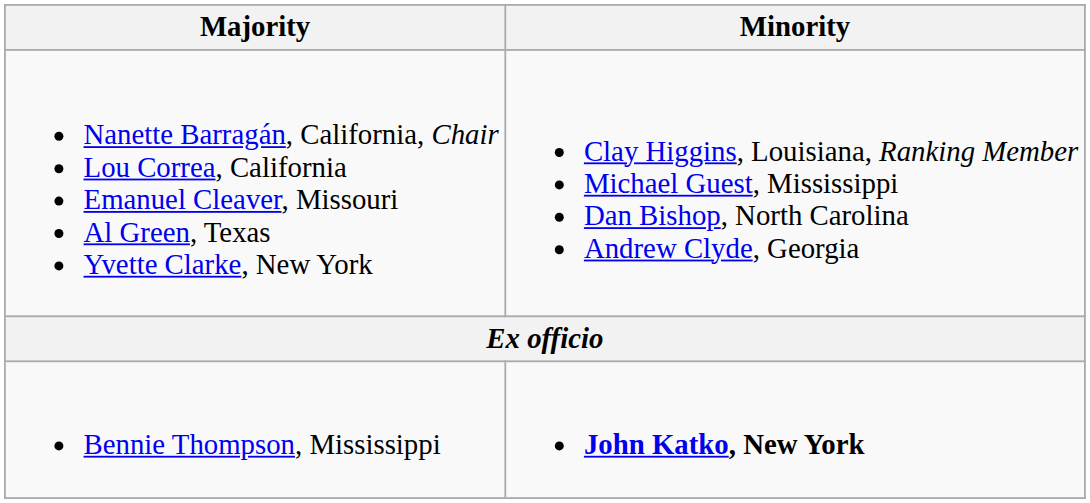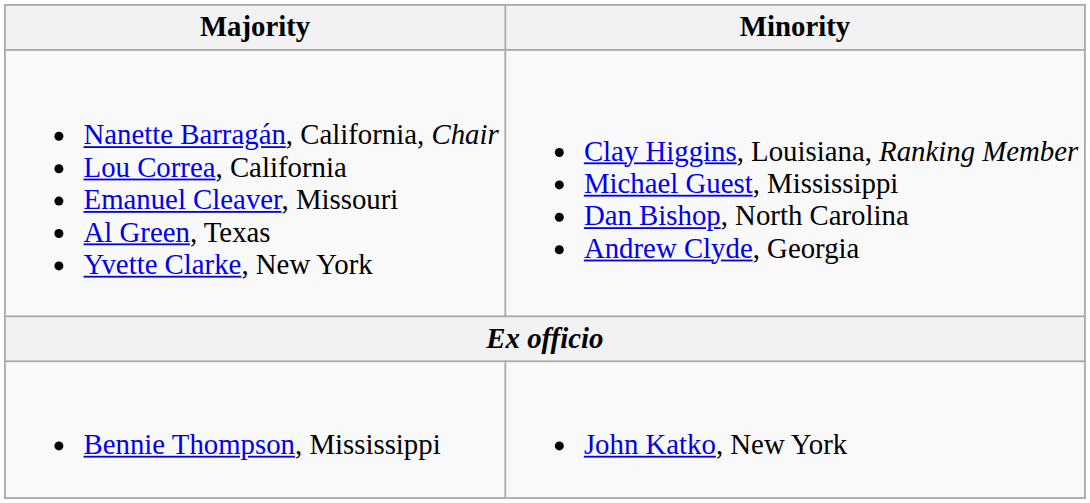(795, 446) bold -> (795, 446) normal
